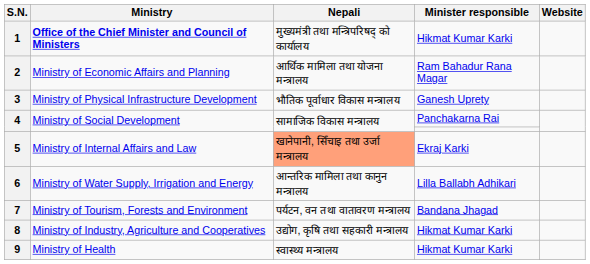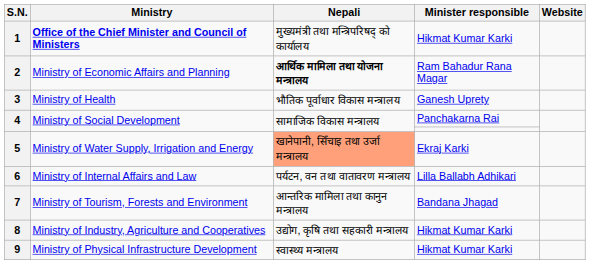(329, 73) normal -> (329, 73) bold
(145, 100) Ministry of Physical Infrastructure Development -> (74, 100) Ministry of Health
(114, 149) Ministry of Internal Affairs and Law -> (143, 149) Ministry of Water Supply, Irrigation and Energy
(143, 183) Ministry of Water Supply, Irrigation and Energy -> (114, 176) Ministry of Internal Affairs and Law
(332, 184) आन्तरिक मामिला तथा कानुन मन्त्रालय -> (343, 176) पर्यटन, वन तथा वातावरण मन्त्रालय
(343, 211) पर्यटन, वन तथा वातावरण मन्त्रालय -> (332, 203) आन्तरिक मामिला तथा कानुन मन्त्रालय
(74, 250) Ministry of Health -> (145, 250) Ministry of Physical Infrastructure Development
